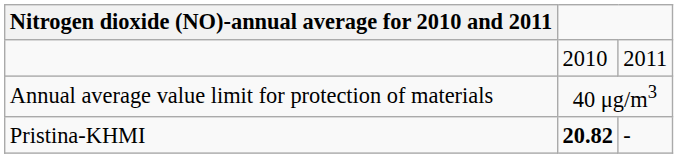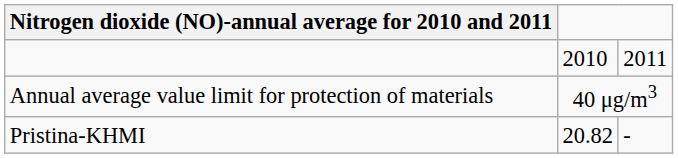(588, 134) bold -> (588, 134) normal
